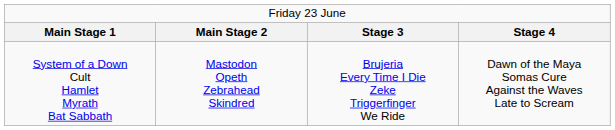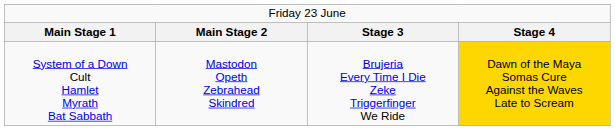(534, 83) no background -> (534, 83) gold background
